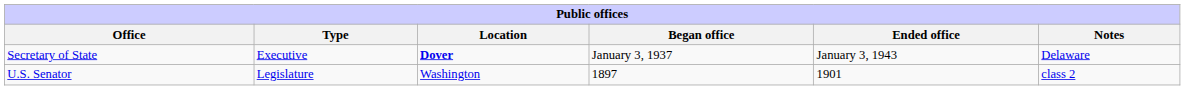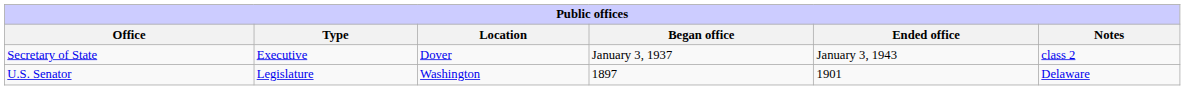(437, 54) bold -> (436, 54) normal
(1066, 54) Delaware -> (1058, 54) class 2
(1058, 74) class 2 -> (1066, 74) Delaware
